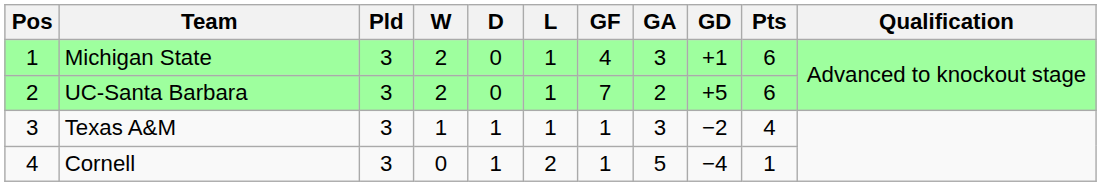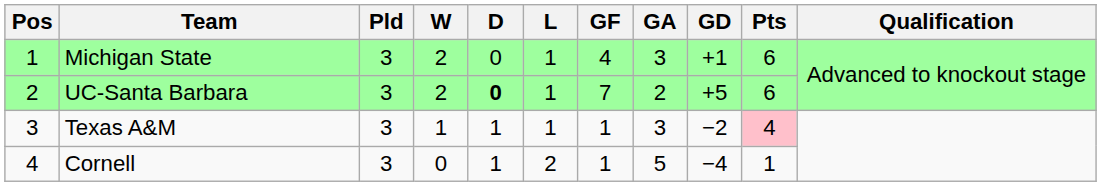(496, 92) normal -> (496, 92) bold
(769, 127) no background -> (769, 127) pink background
